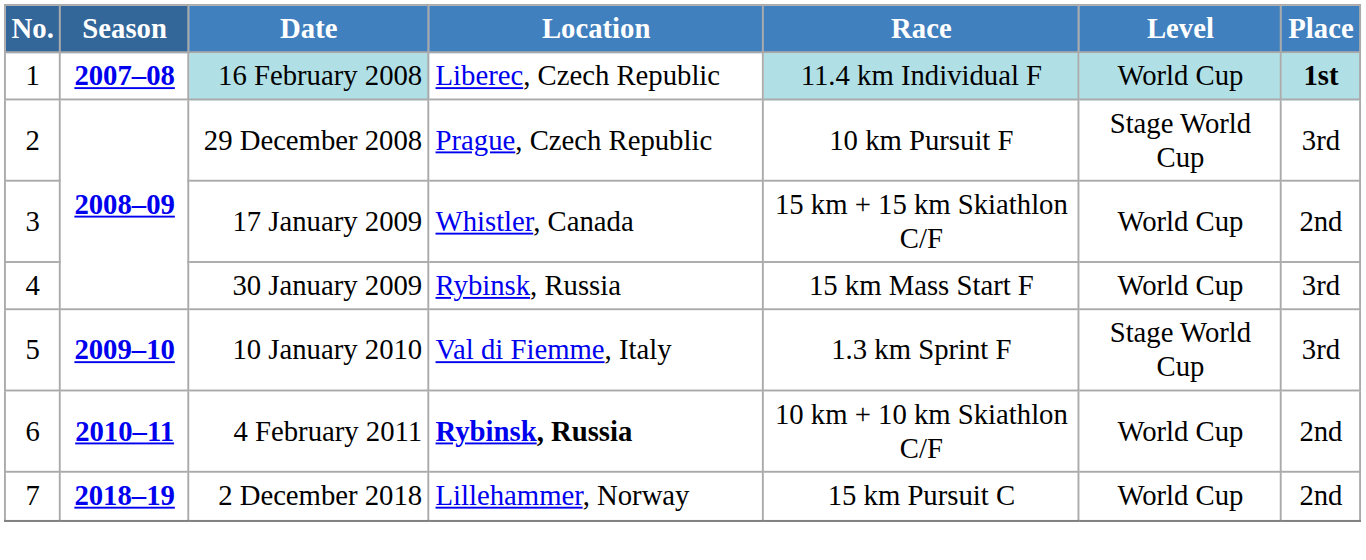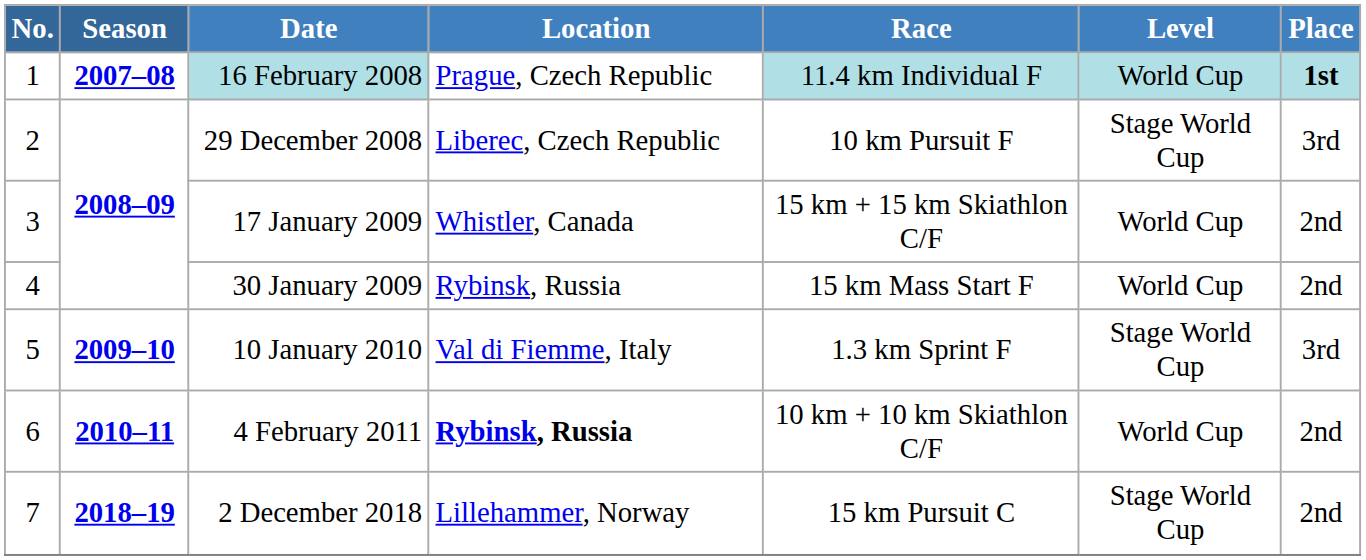(578, 75) Liberec, Czech Republic -> (574, 75) Prague, Czech Republic
(574, 140) Prague, Czech Republic -> (578, 140) Liberec, Czech Republic
(1321, 285) 3rd -> (1321, 285) 2nd
(1180, 496) World Cup -> (1180, 513) Stage World Cup
